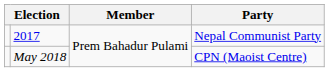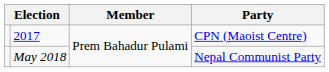(258, 35) Nepal Communist Party -> (250, 35) CPN (Maoist Centre)
(250, 56) CPN (Maoist Centre) -> (258, 56) Nepal Communist Party
